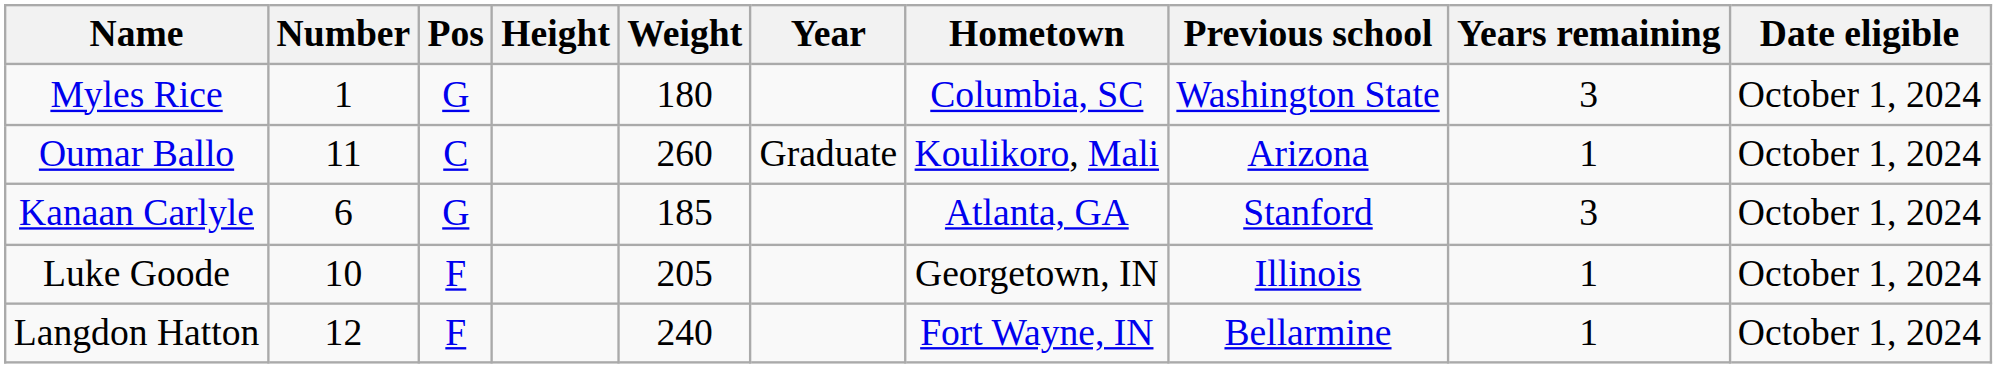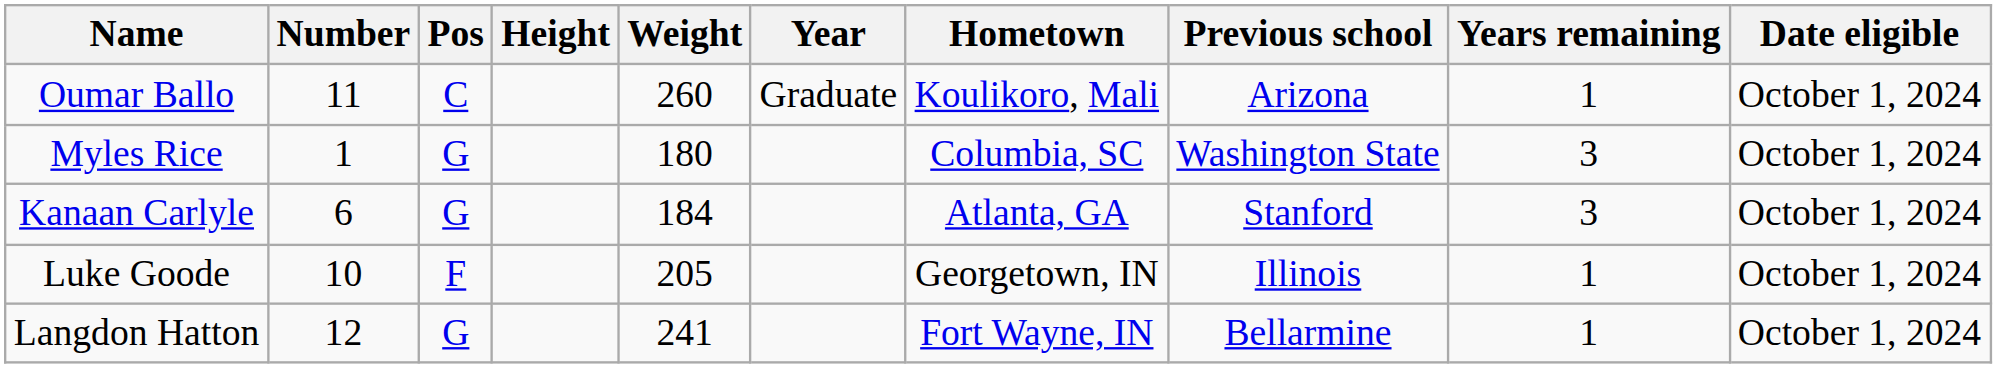rows swapped: (137, 93) <-> (137, 153)
(685, 213) 185 -> (685, 213) 184
(456, 332) F -> (456, 332) G
(685, 332) 240 -> (685, 332) 241
